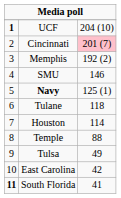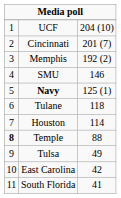(12, 28) bold -> (12, 28) normal
(97, 43) pink background -> (97, 43) no background
(12, 138) normal -> (12, 138) bold
(12, 185) bold -> (12, 185) normal
